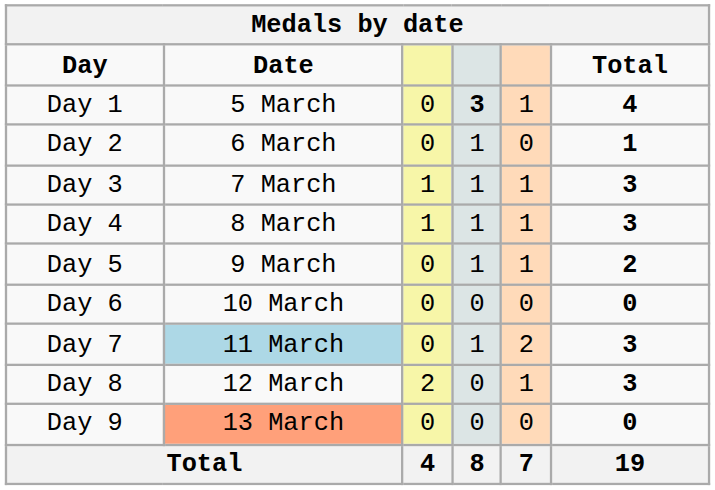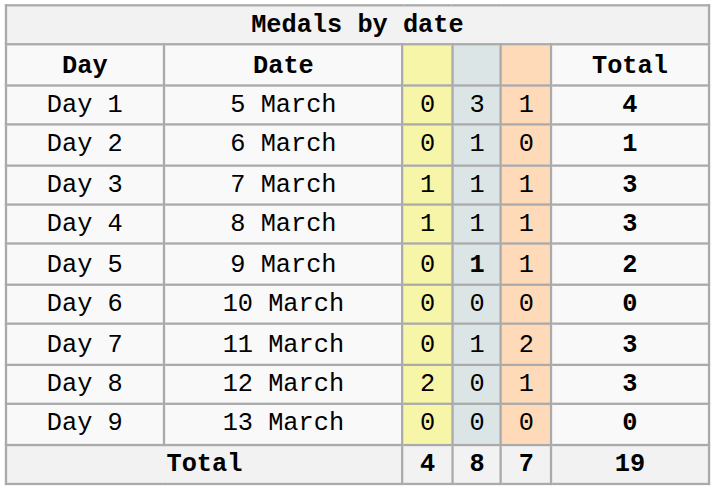(477, 105) bold -> (477, 105) normal
(477, 265) normal -> (477, 265) bold
(283, 344) lightblue background -> (283, 344) no background
(283, 424) lightsalmon background -> (283, 424) no background
